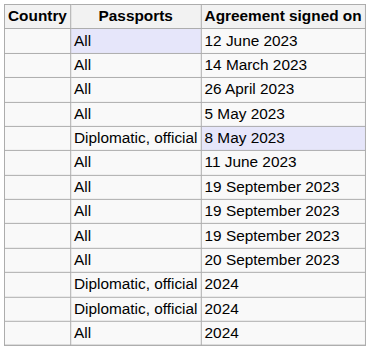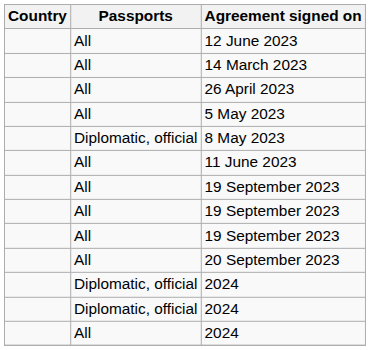(83, 41) lavender background -> (83, 41) no background
(245, 138) lavender background -> (245, 138) no background
